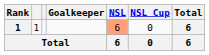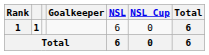(36, 27) normal -> (36, 27) bold
(117, 27) lightsalmon background -> (117, 27) no background
